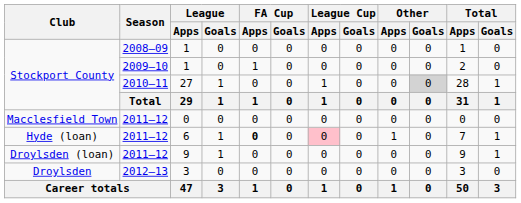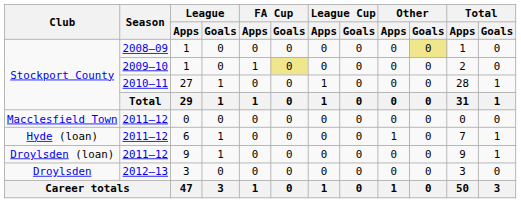(428, 48) no background -> (428, 48) khaki background
(289, 66) no background -> (289, 66) khaki background
(428, 84) lightgrey background -> (428, 84) no background
(255, 136) bold -> (255, 136) normal
(324, 136) pink background -> (324, 136) no background
